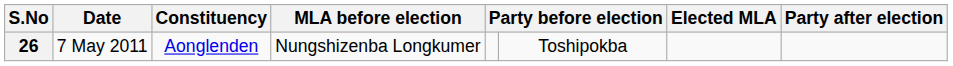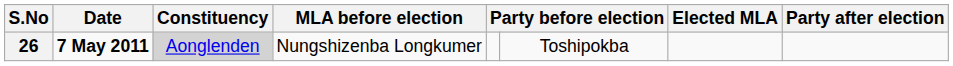(102, 46) normal -> (103, 46) bold
(211, 46) no background -> (213, 46) lightgrey background
